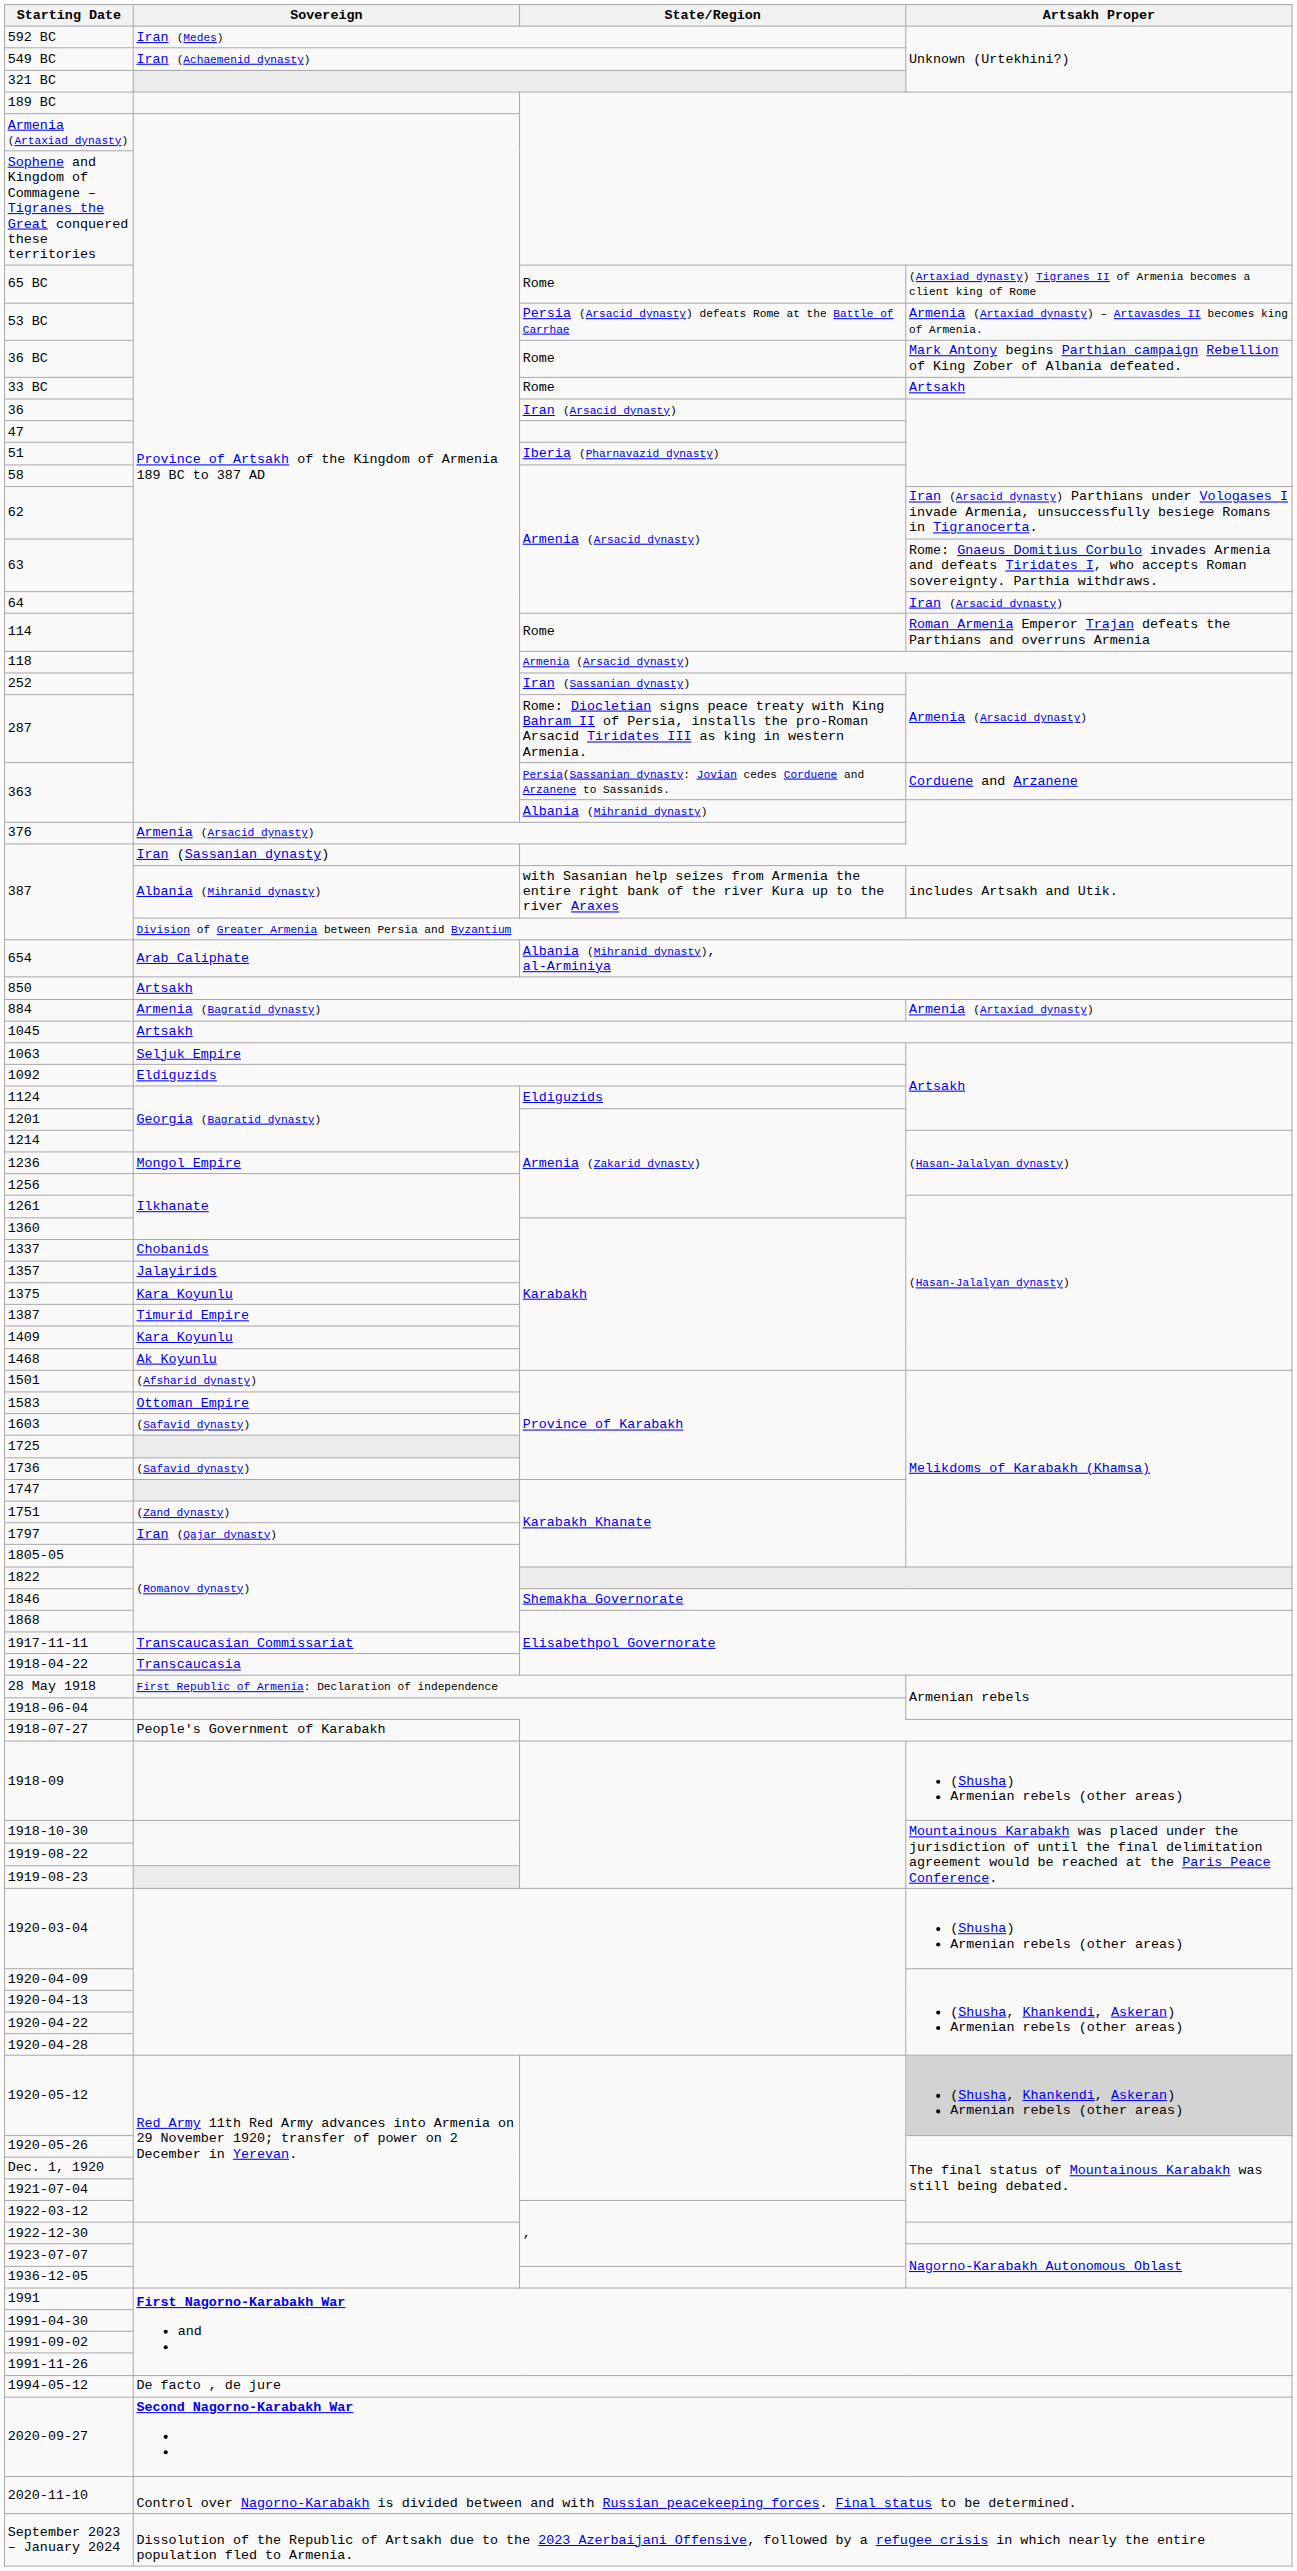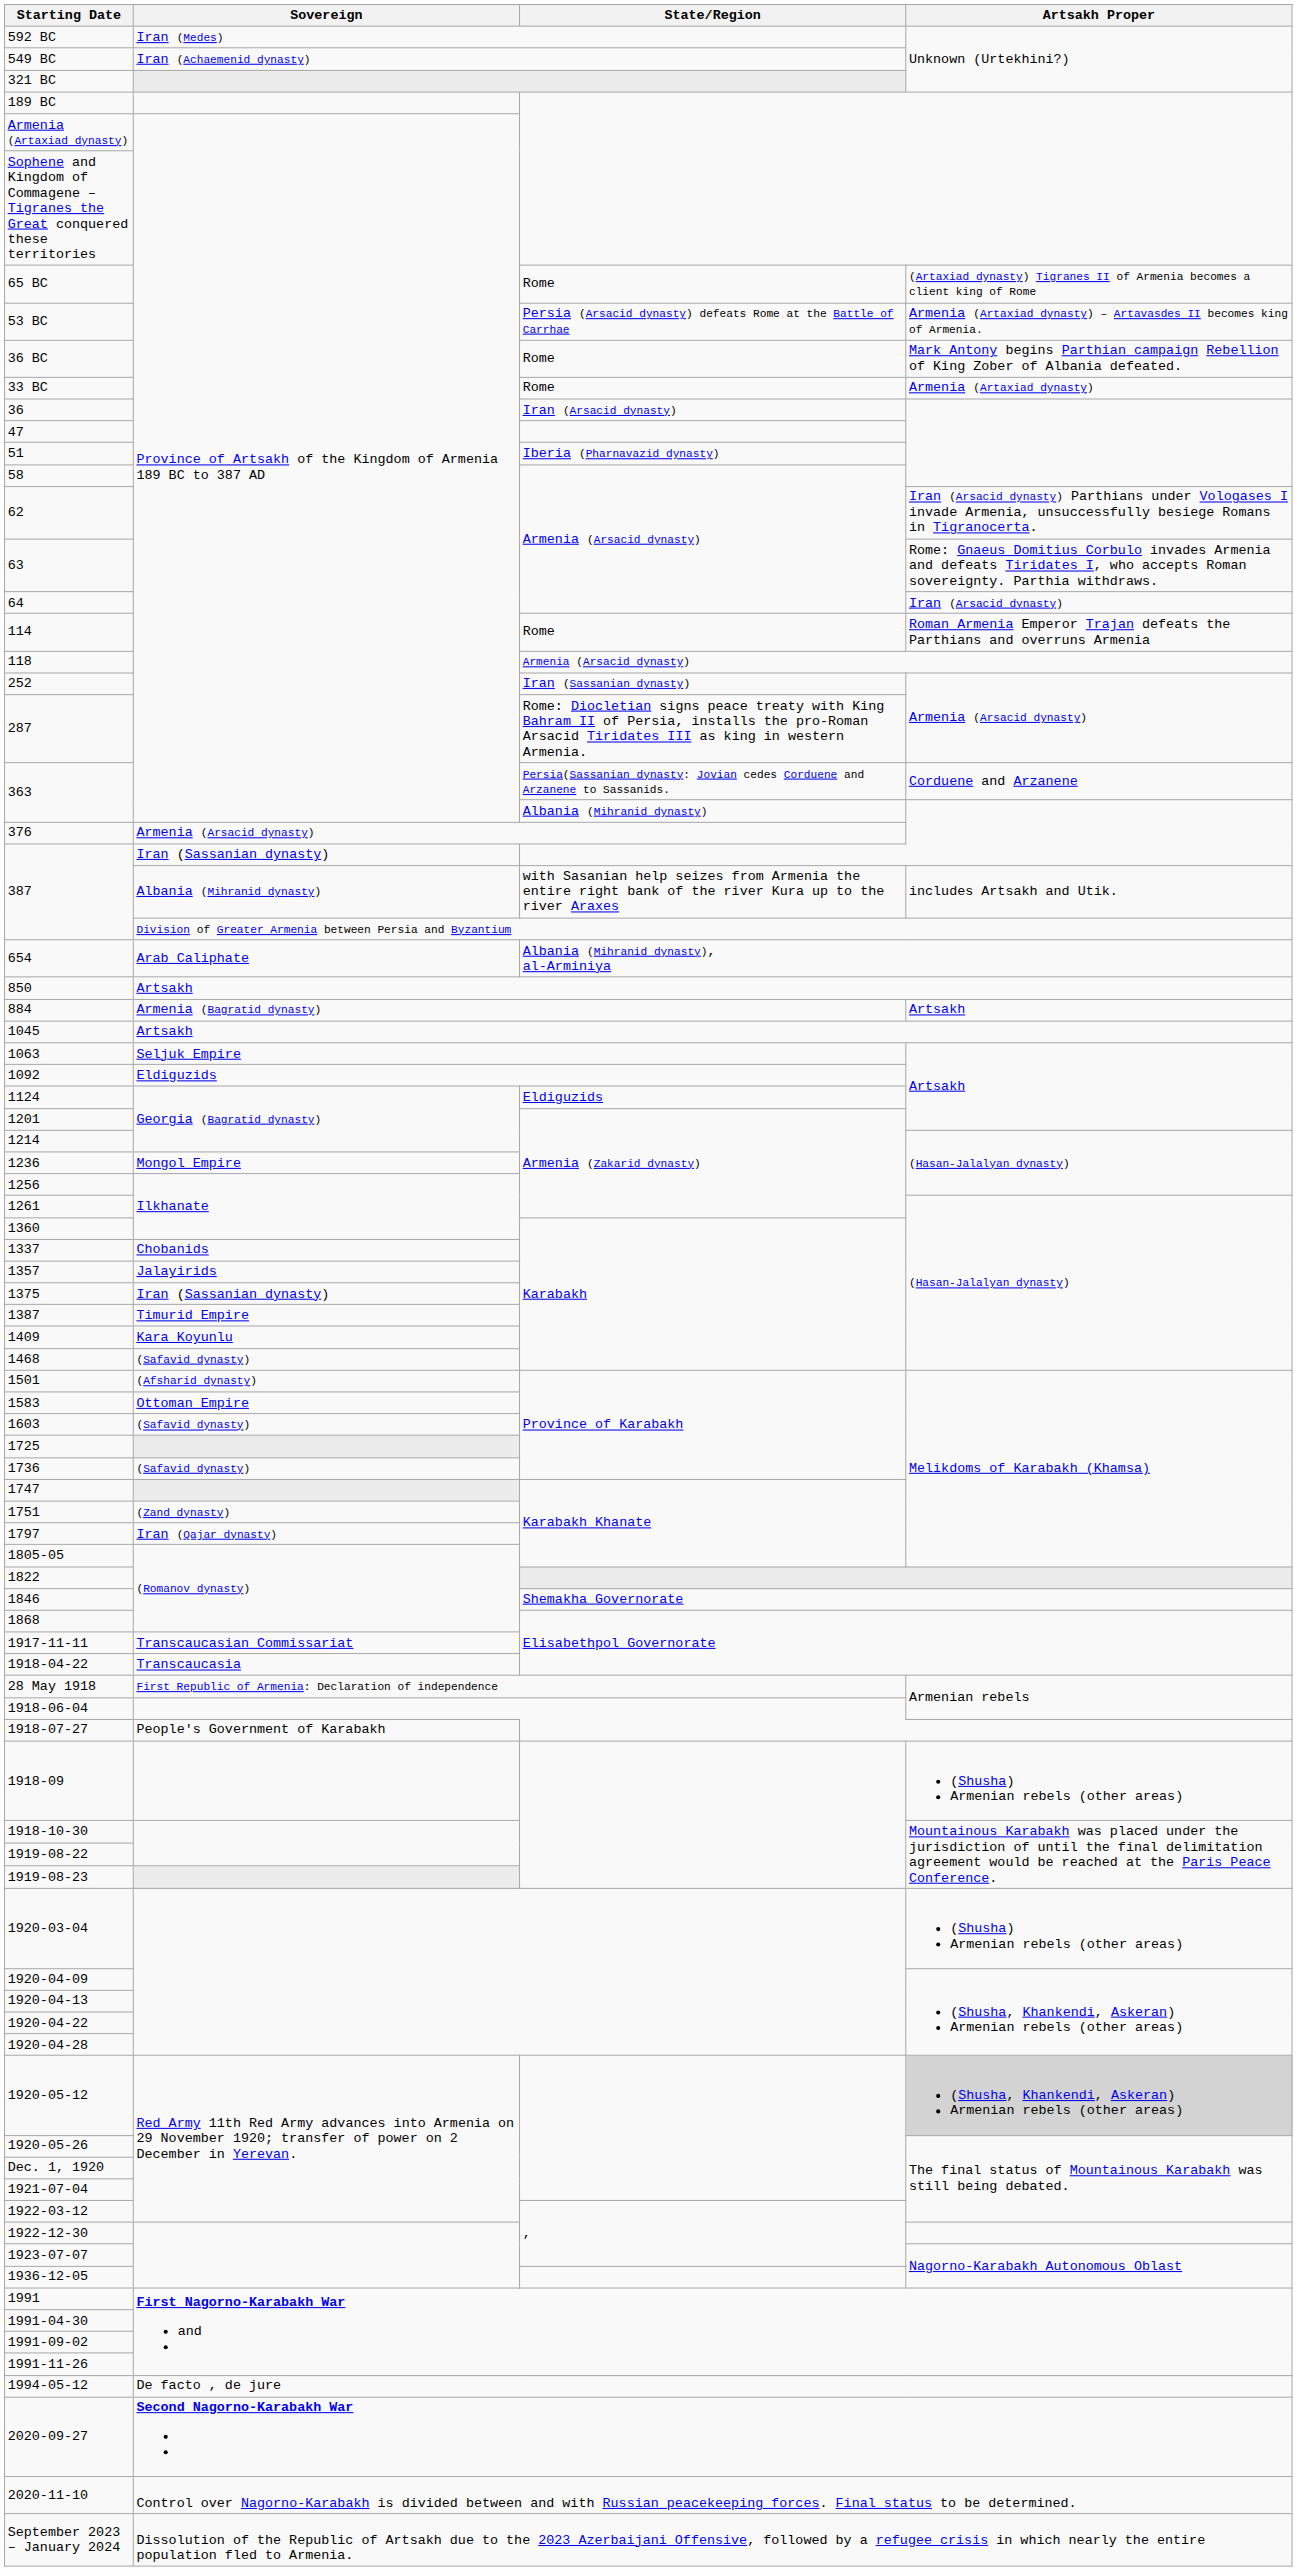(937, 388) Artsakh -> (1001, 388) Armenia (Artaxiad dynasty)
(1001, 1010) Armenia (Artaxiad dynasty) -> (937, 1010) Artsakh
(185, 1294) Kara Koyunlu -> (233, 1294) Iran (Sassanian dynasty)
(177, 1359) Ak Koyunlu -> (193, 1360) (Safavid dynasty)
